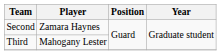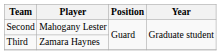(69, 27) Zamara Haynes -> (73, 27) Mahogany Lester
(73, 42) Mahogany Lester -> (69, 42) Zamara Haynes
